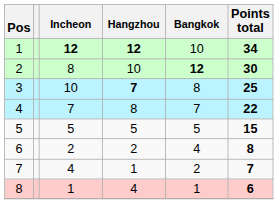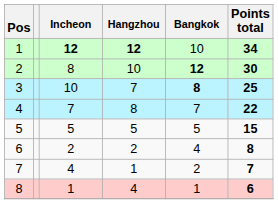(134, 88) bold -> (134, 88) normal
(197, 88) normal -> (197, 88) bold
